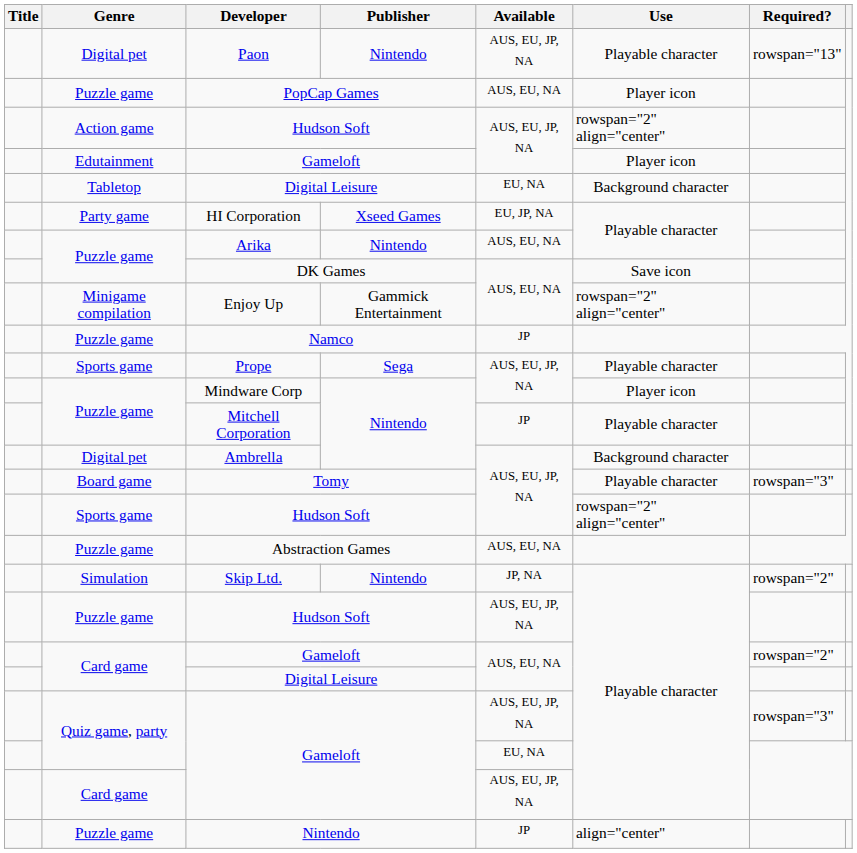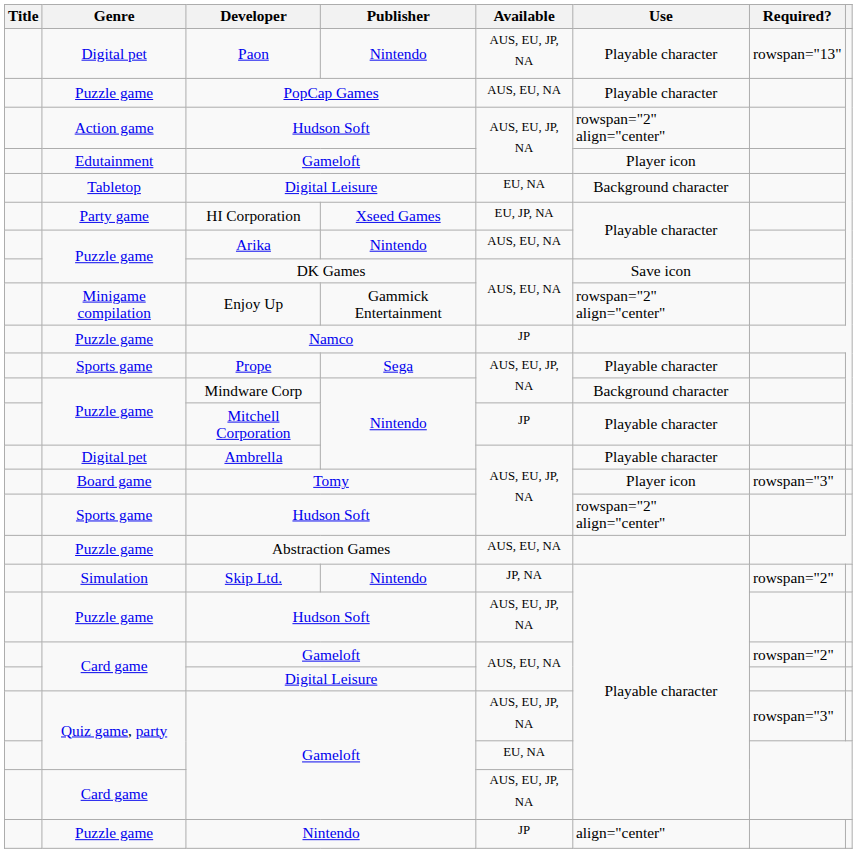(661, 93) Player icon -> (661, 93) Playable character
(661, 390) Player icon -> (661, 390) Background character
(661, 457) Background character -> (661, 457) Playable character
(661, 481) Playable character -> (661, 481) Player icon
